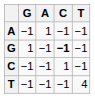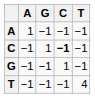columns swapped: (45, 13) <-> (27, 13)
(11, 48) G -> (11, 48) C
(11, 66) C -> (11, 66) G
